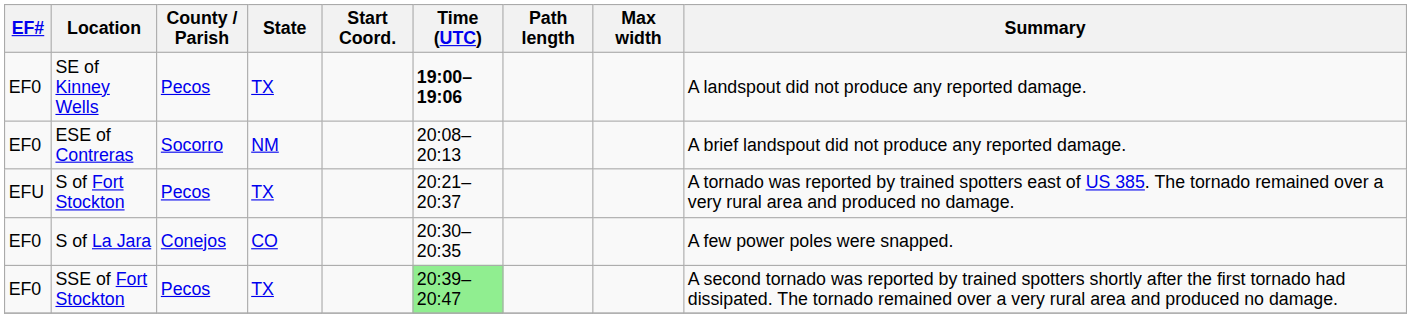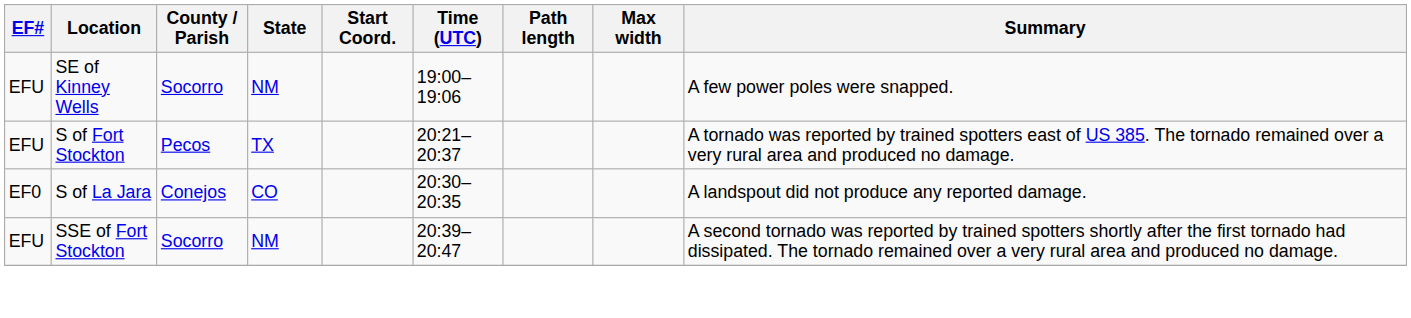(25, 86) EF0 -> (26, 86) EFU
(186, 86) Pecos -> (192, 86) Socorro
(263, 86) TX -> (265, 86) NM
(444, 86) bold -> (444, 86) normal
(887, 86) A landspout did not produce any reported damage. -> (821, 86) A few power poles were snapped.
- row: (94, 144)
(821, 241) A few power poles were snapped. -> (887, 192) A landspout did not produce any reported damage.
(25, 289) EF0 -> (26, 241) EFU
(186, 289) Pecos -> (192, 241) Socorro
(263, 289) TX -> (265, 241) NM
(444, 289) lightgreen background -> (444, 241) no background
